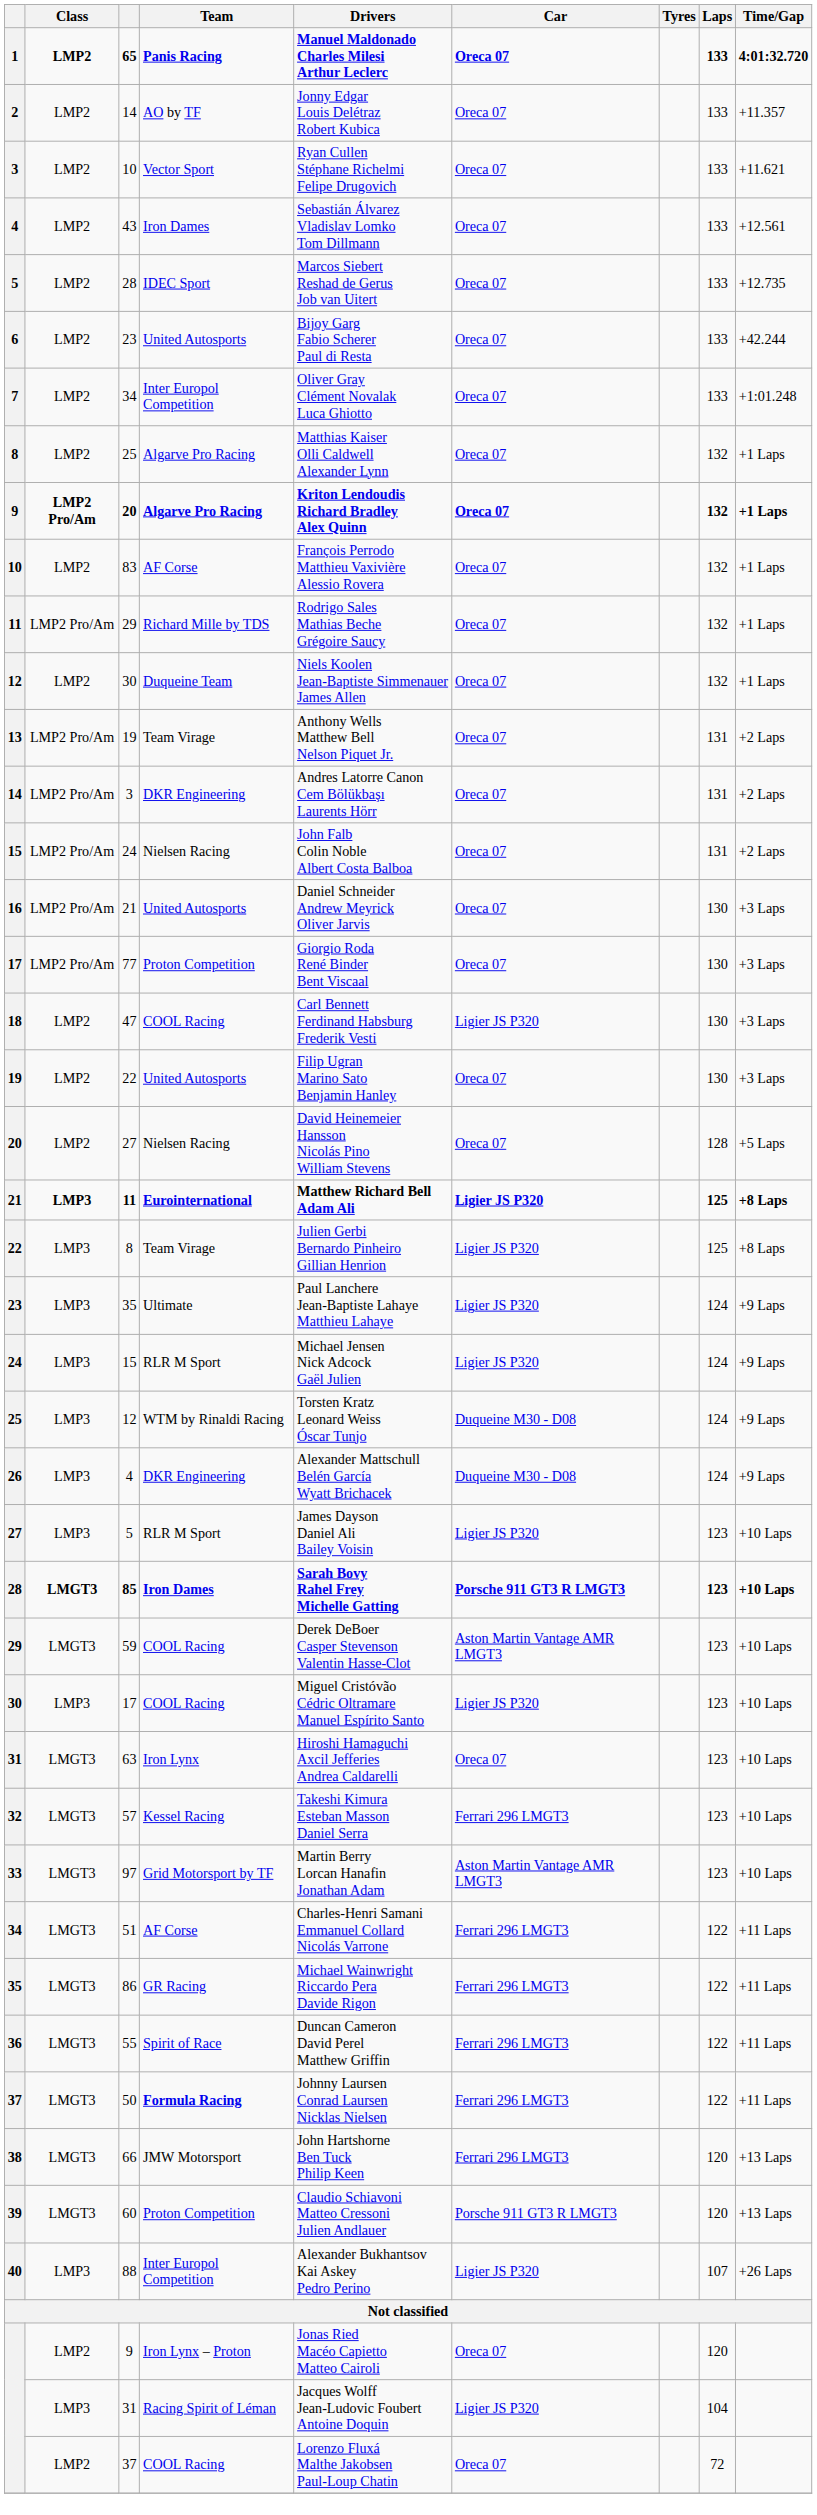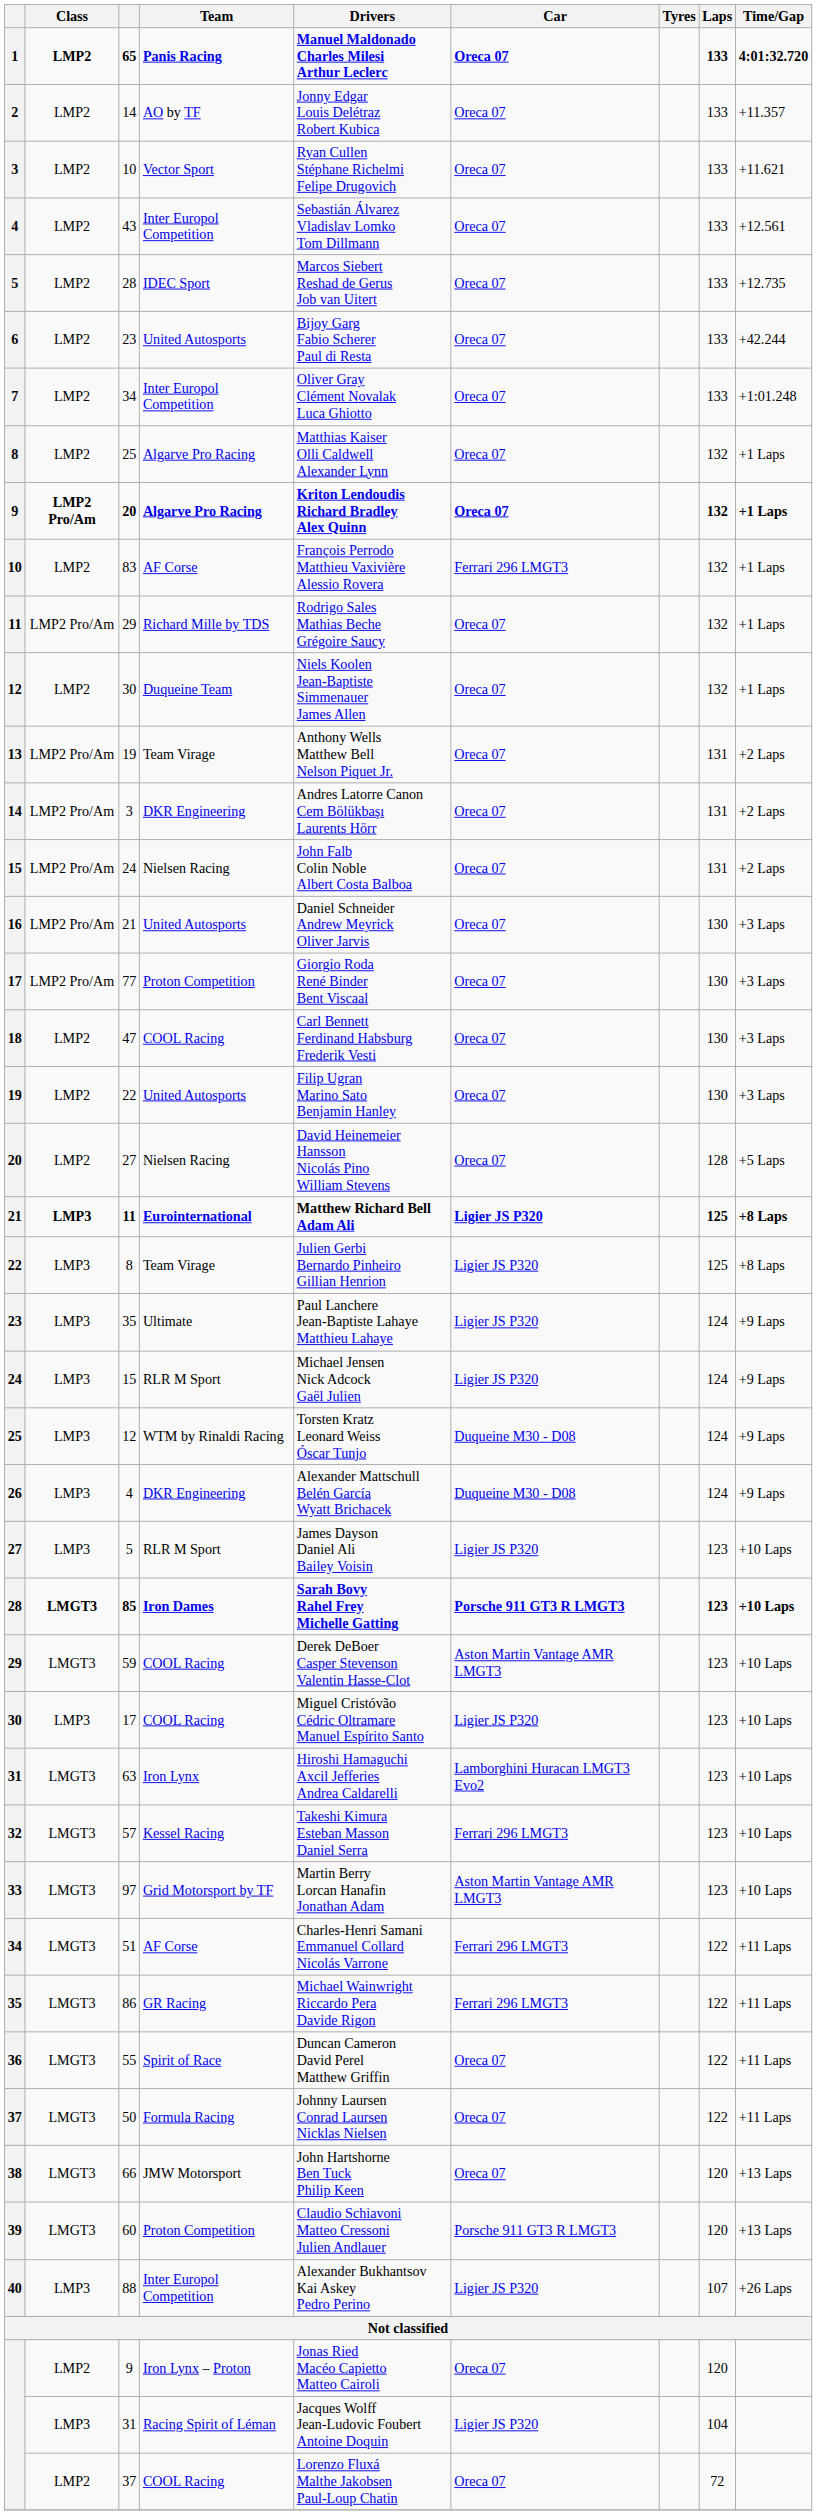(176, 226) Iron Dames -> (181, 226) Inter Europol Competition
(481, 567) Oreca 07 -> (511, 567) Ferrari 296 LMGT3
(497, 1021) Ligier JS P320 -> (480, 1038) Oreca 07
(481, 1760) Oreca 07 -> (542, 1776) Lamborghini Huracan LMGT3 Evo2
(512, 2043) Ferrari 296 LMGT3 -> (480, 2060) Oreca 07
(192, 2100) bold -> (189, 2117) normal
(512, 2100) Ferrari 296 LMGT3 -> (480, 2117) Oreca 07
(512, 2157) Ferrari 296 LMGT3 -> (480, 2174) Oreca 07
